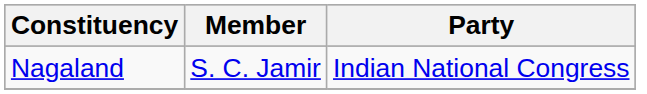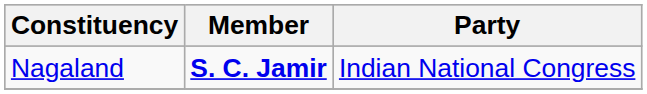(256, 67) normal -> (259, 67) bold
